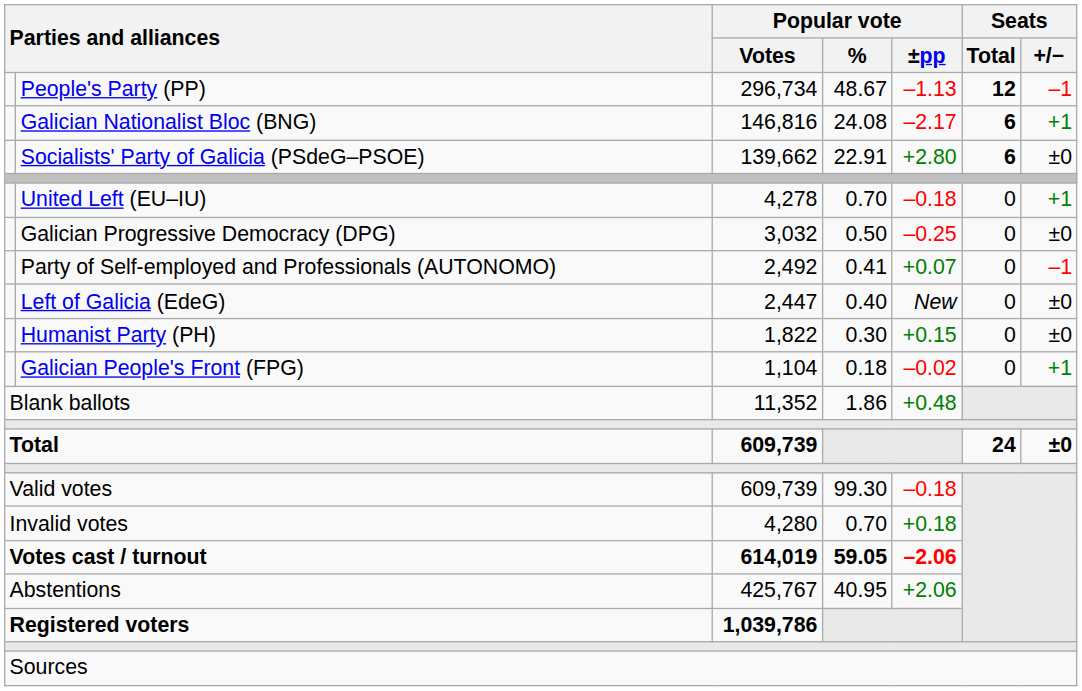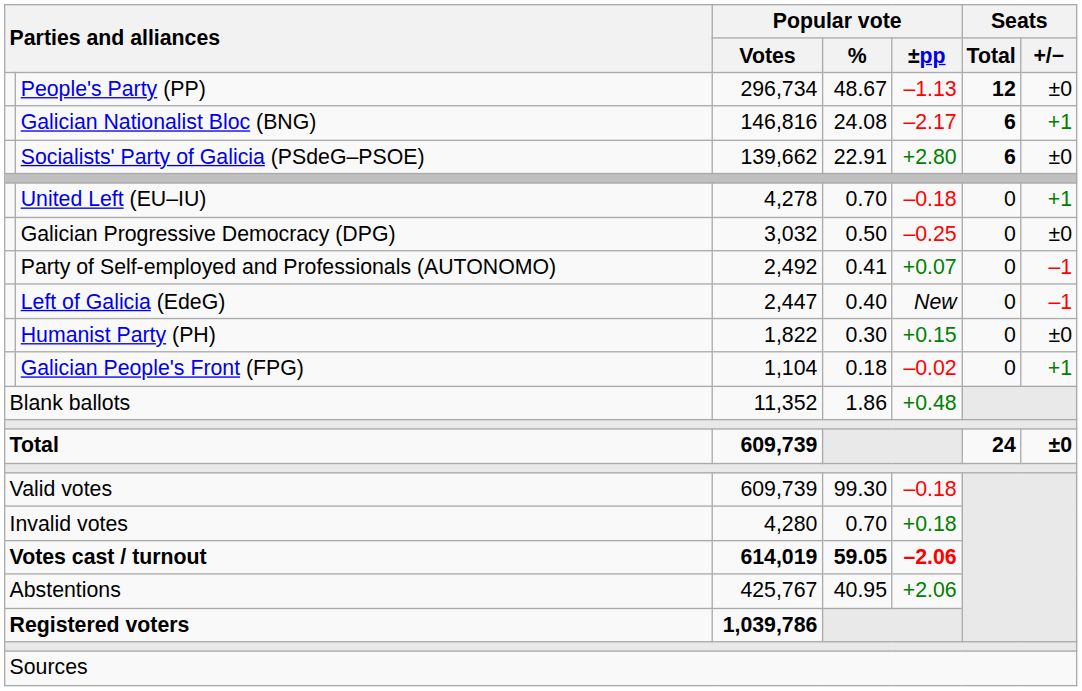(1060, 88) –1 -> (1060, 88) ±0
(1060, 301) ±0 -> (1060, 301) –1
